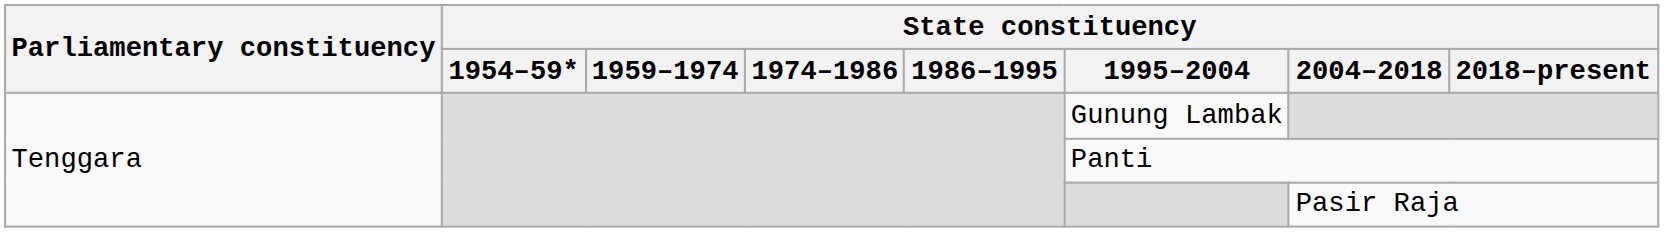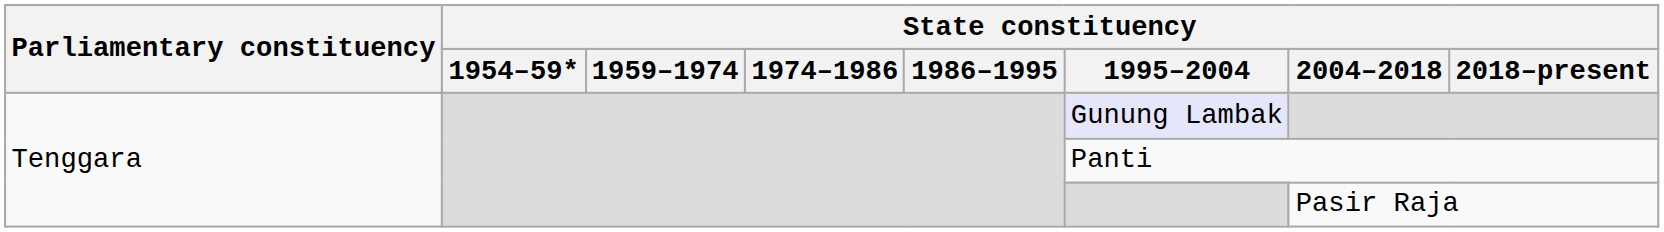(1177, 116) no background -> (1177, 116) lavender background
